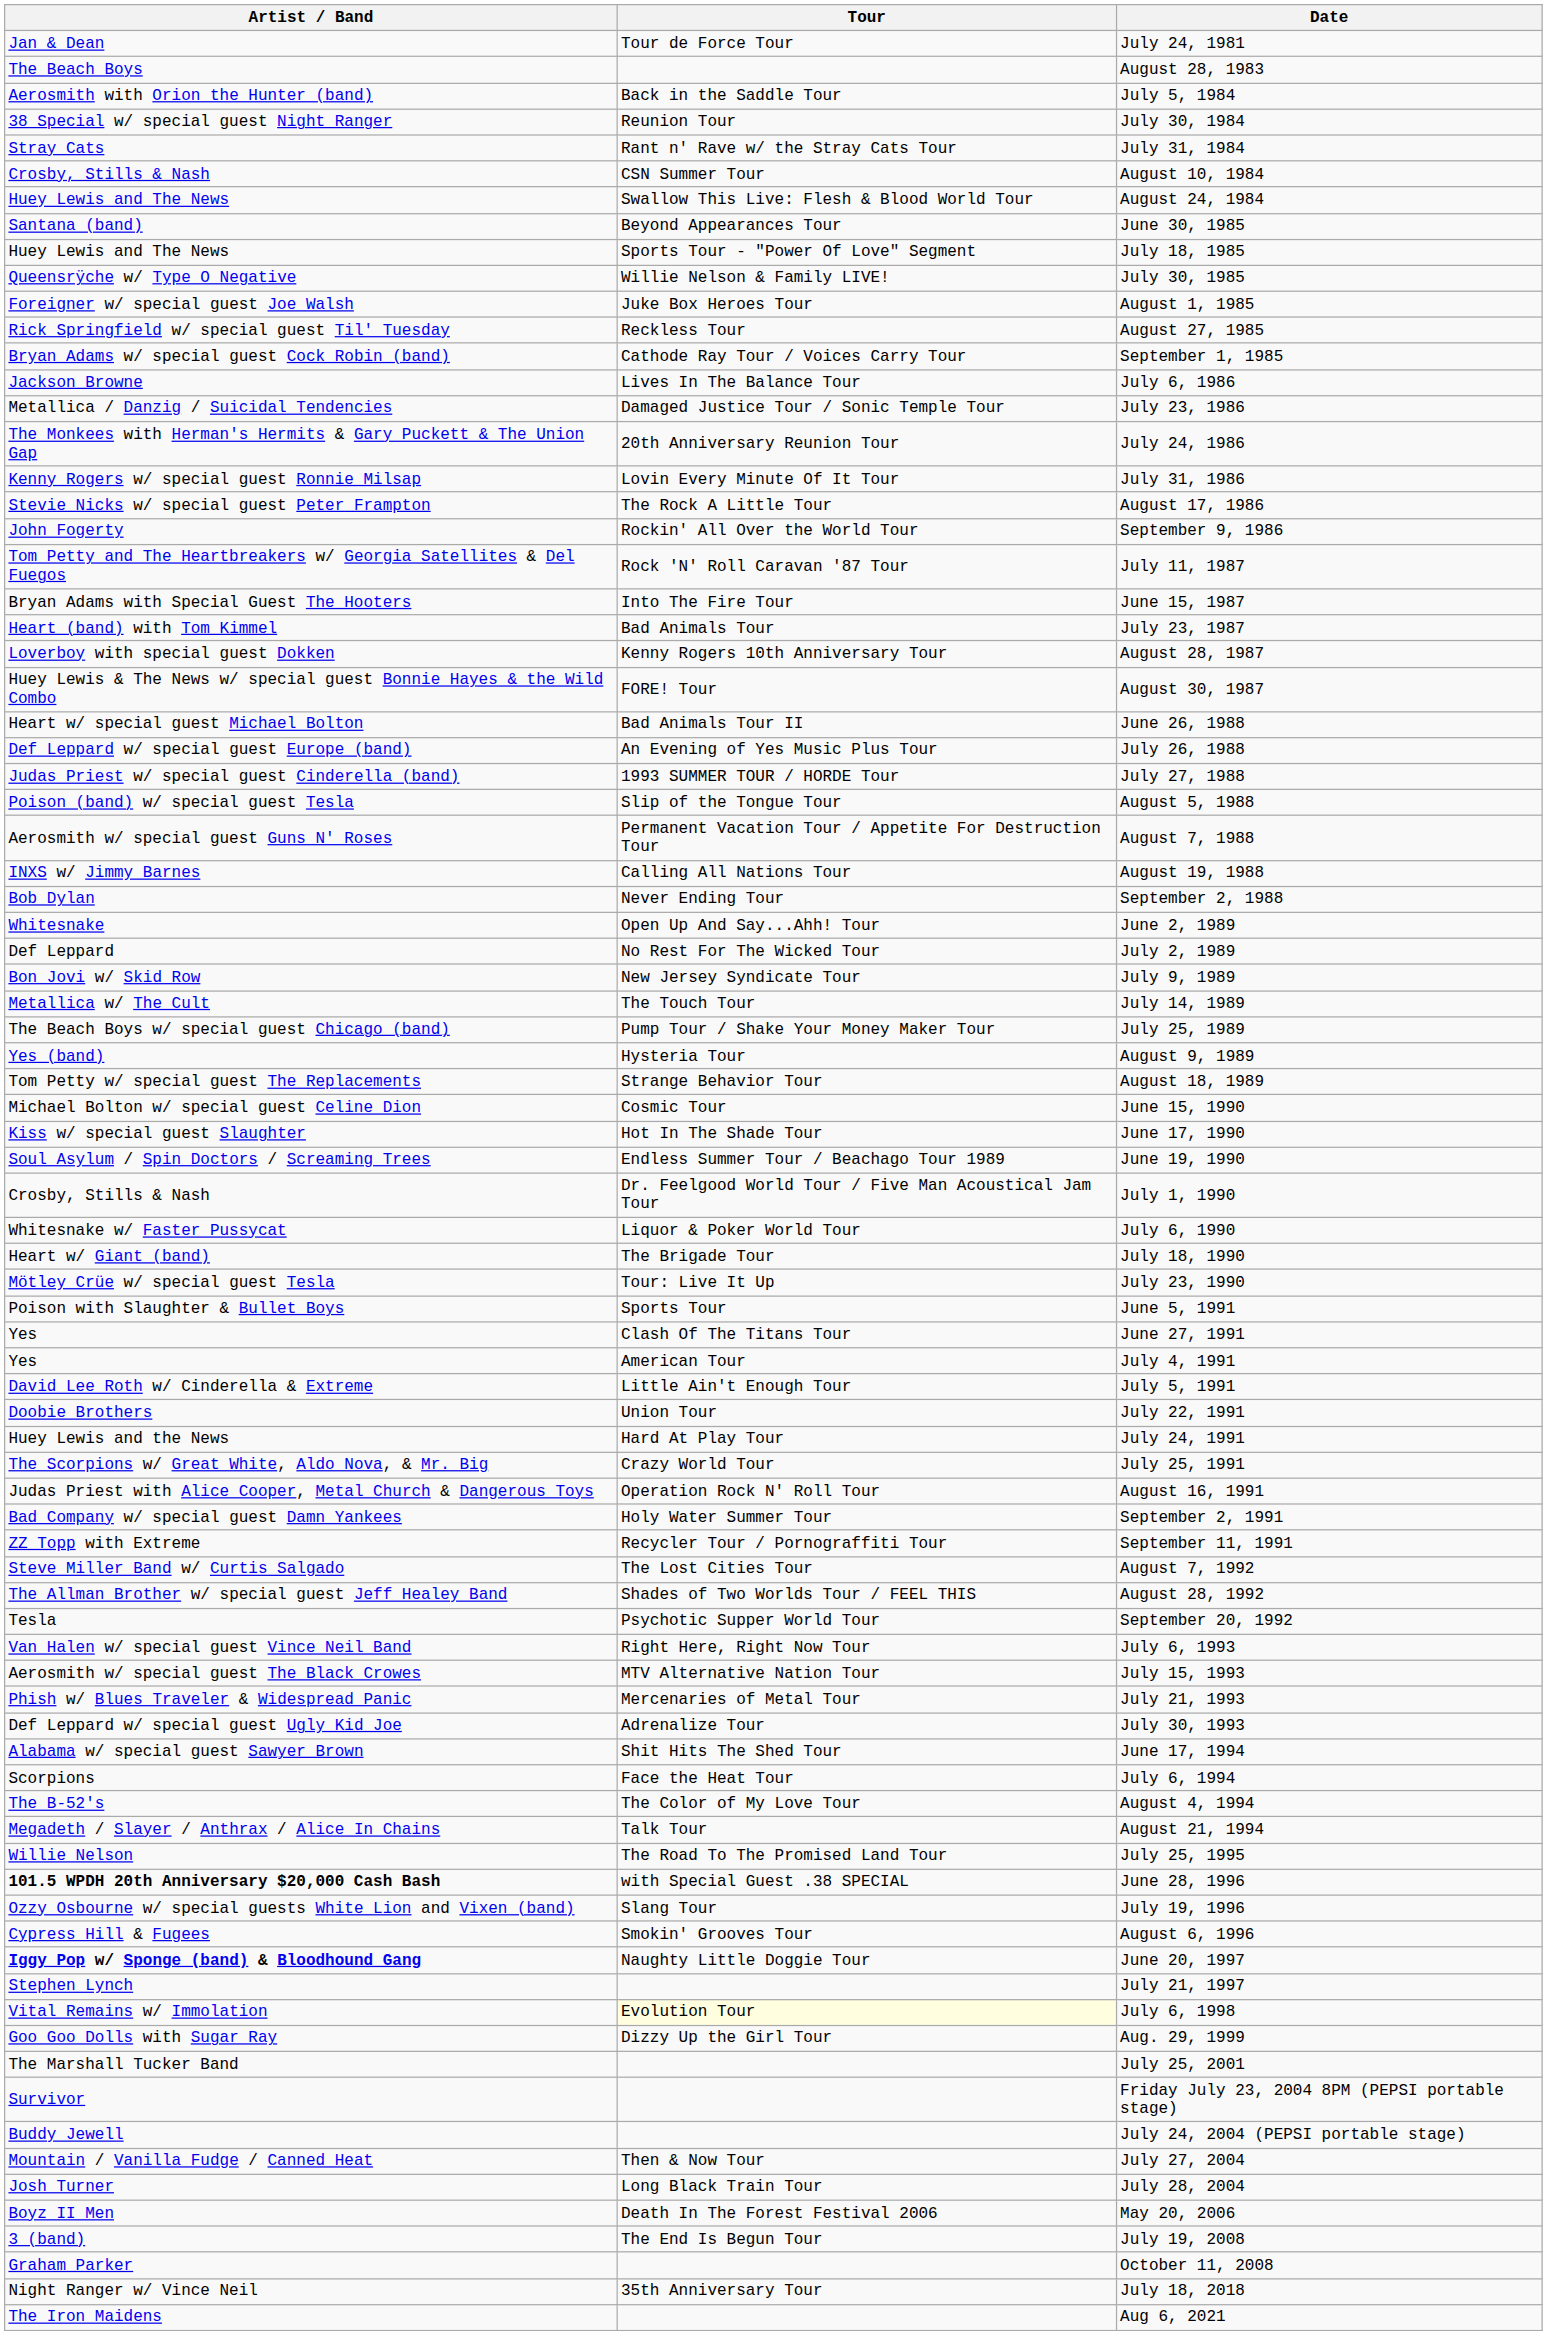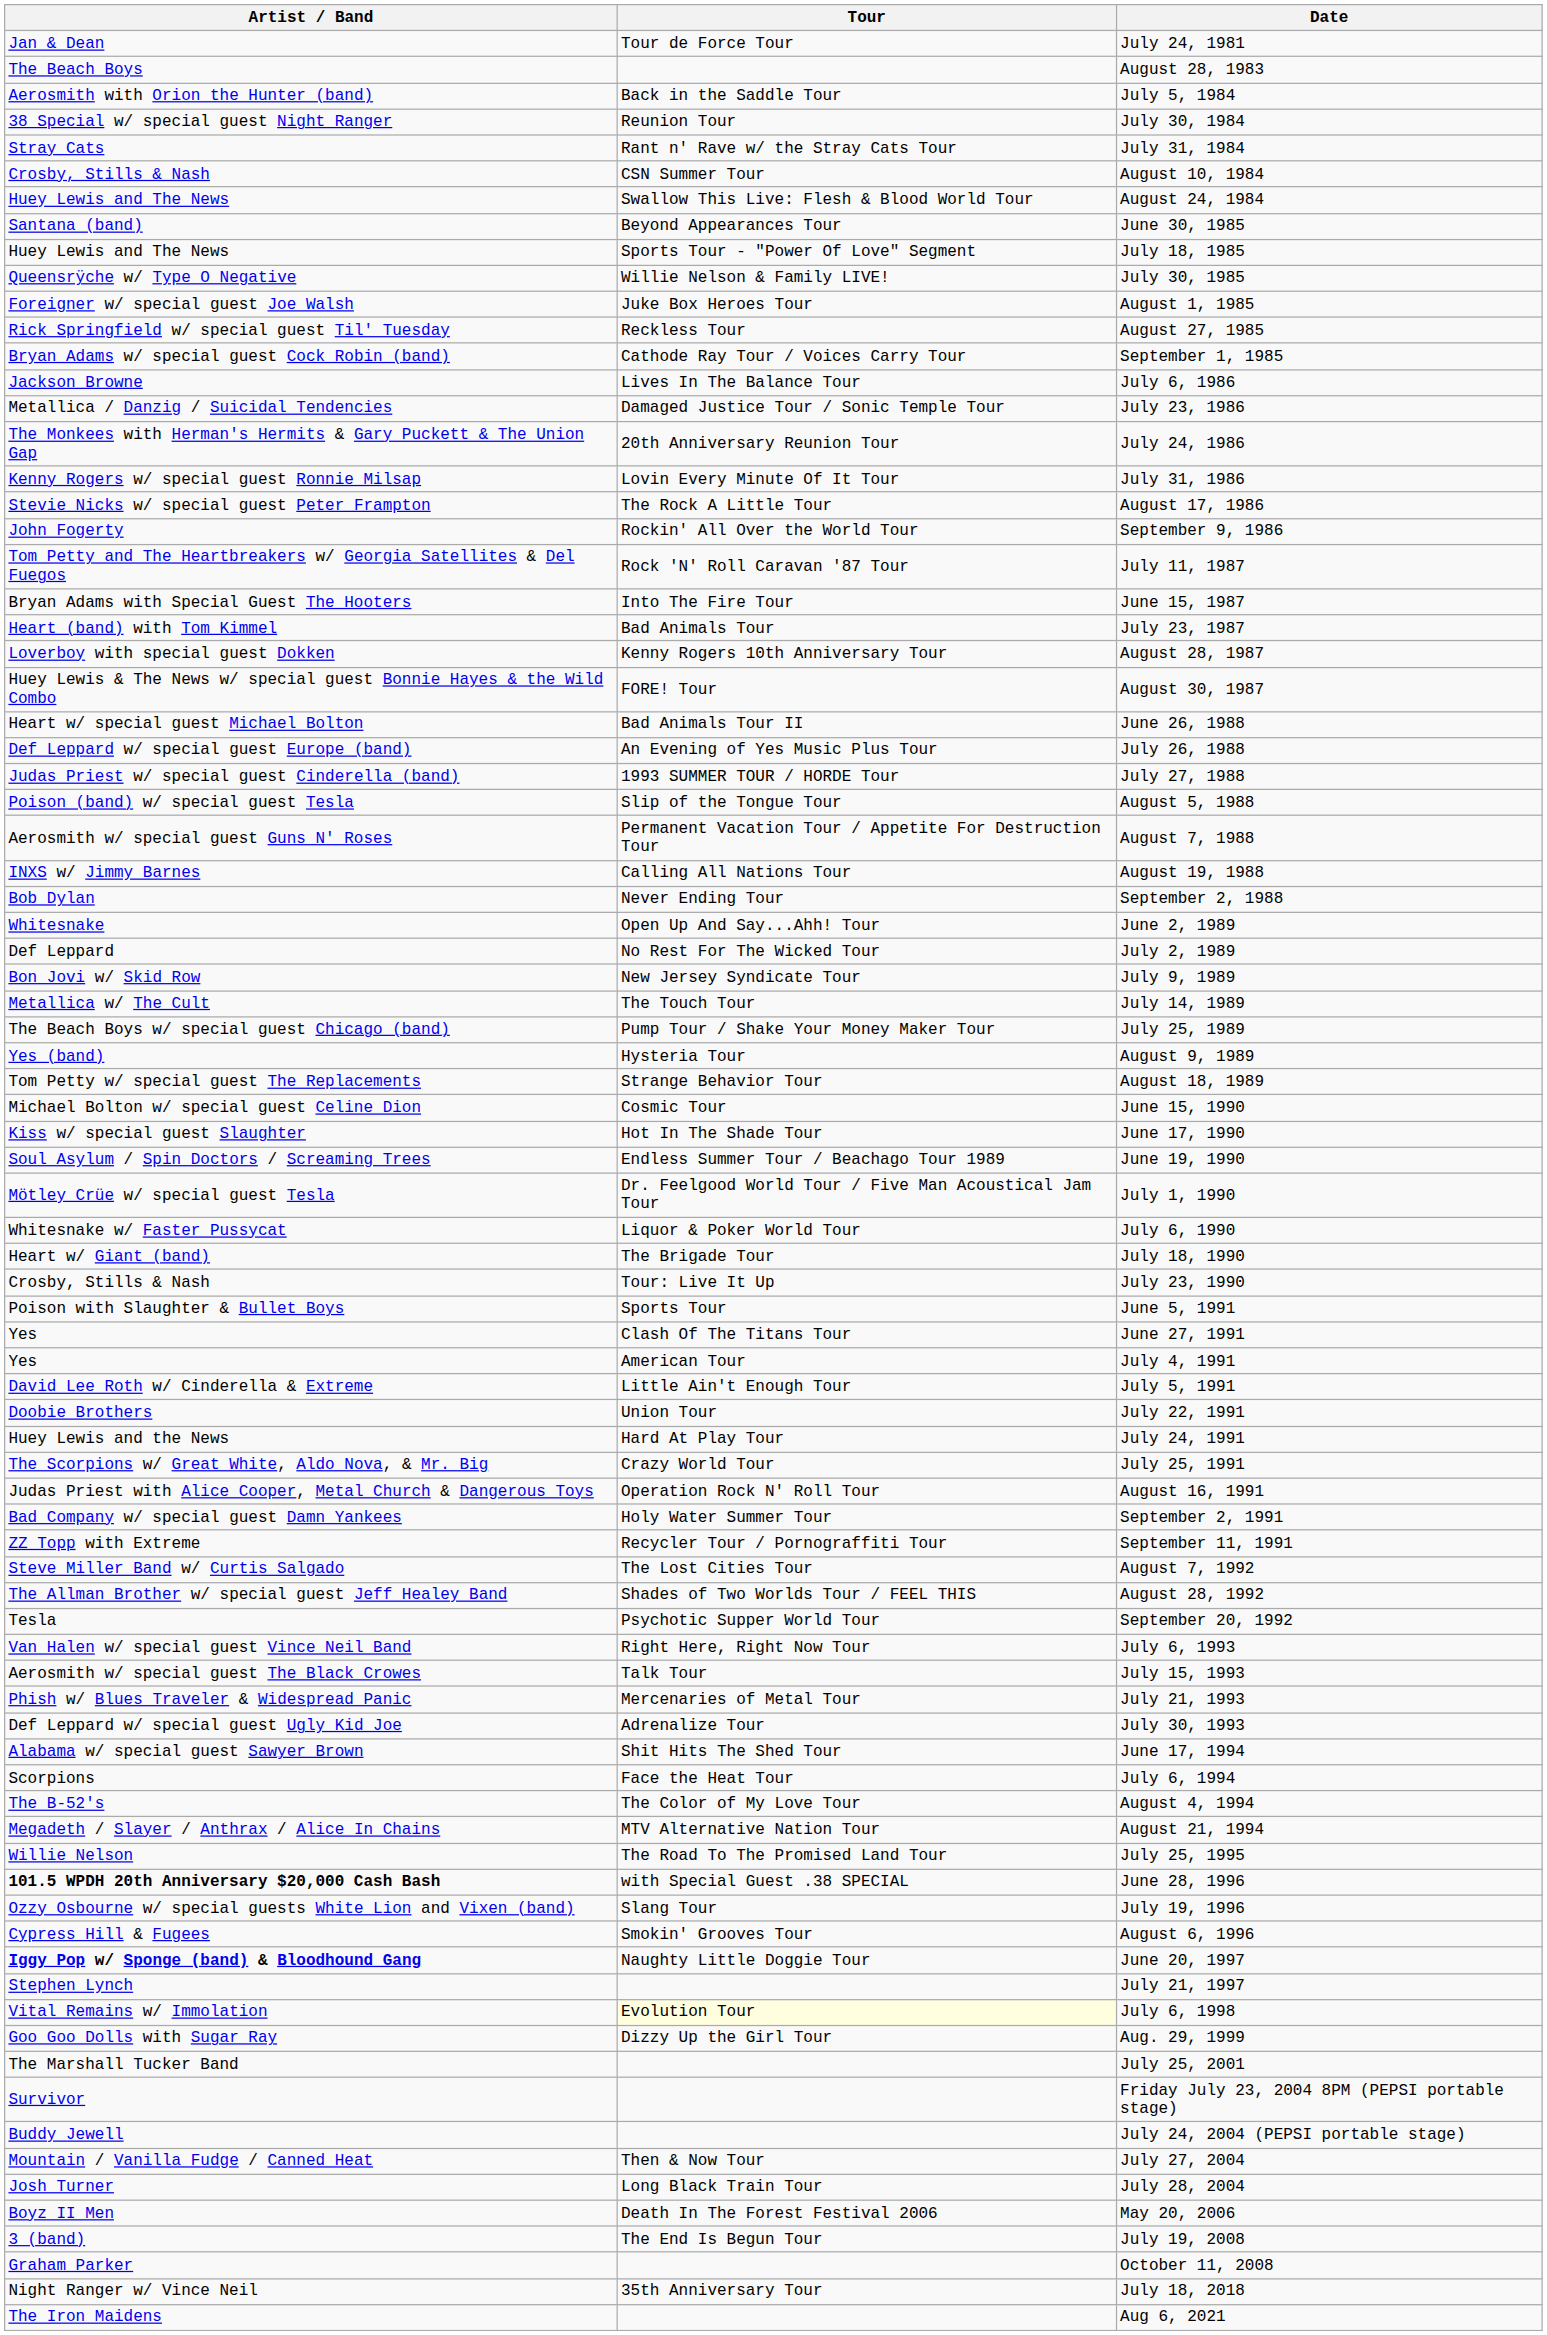(109, 1195) Crosby, Stills & Nash -> (172, 1195) Mötley Crüe w/ special guest Tesla
(172, 1283) Mötley Crüe w/ special guest Tesla -> (109, 1283) Crosby, Stills & Nash
(751, 1674) MTV Alternative Nation Tour -> (664, 1674) Talk Tour
(664, 1830) Talk Tour -> (751, 1830) MTV Alternative Nation Tour
